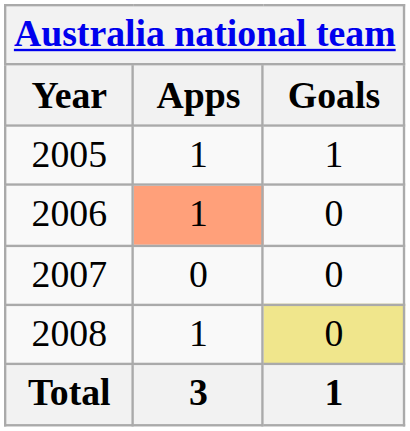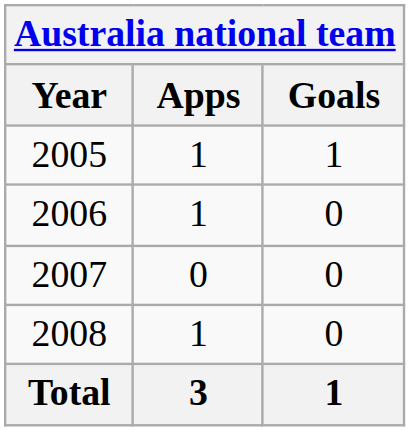(198, 214) lightsalmon background -> (198, 214) no background
(334, 333) khaki background -> (334, 333) no background
